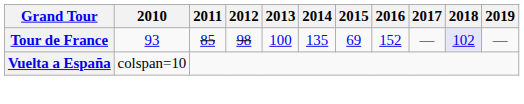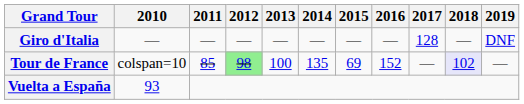+ row: (59, 39)
(152, 39) 93 -> (152, 63) colspan=10
(244, 39) no background -> (244, 63) lightgreen background
(152, 63) colspan=10 -> (152, 87) 93
